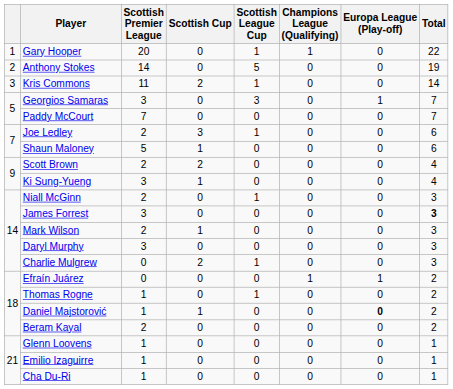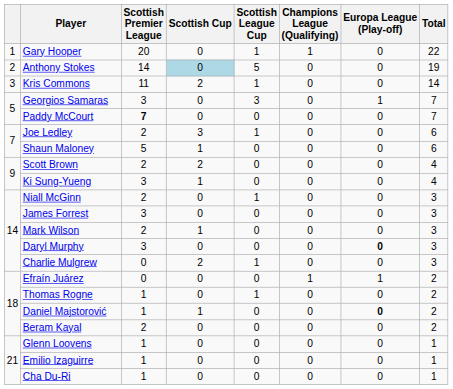(200, 68) no background -> (200, 68) lightblue background
(144, 116) normal -> (144, 116) bold
(434, 214) bold -> (434, 214) normal
(380, 246) normal -> (380, 246) bold
